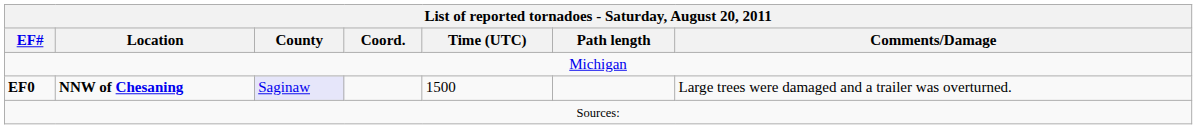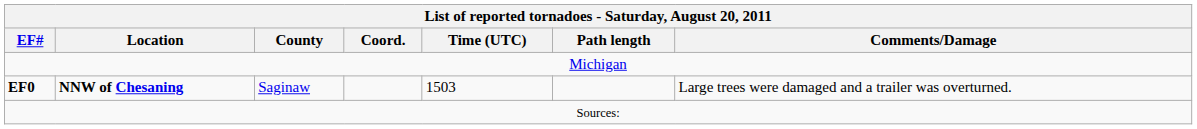(284, 87) lavender background -> (284, 87) no background
(441, 87) 1500 -> (441, 87) 1503
